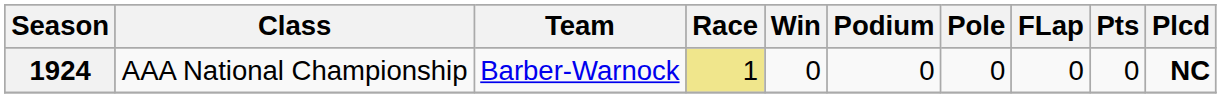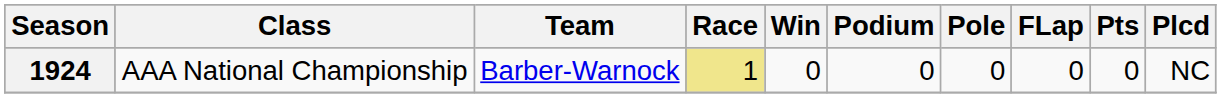(1190, 69) bold -> (1190, 69) normal
